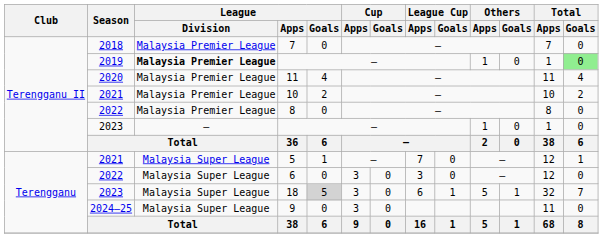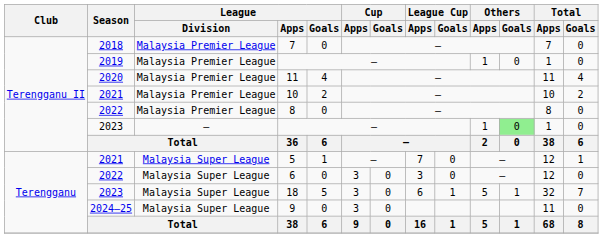(206, 61) bold -> (206, 61) normal
(581, 61) lightgreen background -> (581, 61) no background
(517, 127) no background -> (517, 127) lightgreen background
(324, 192) lightgrey background -> (324, 192) no background
